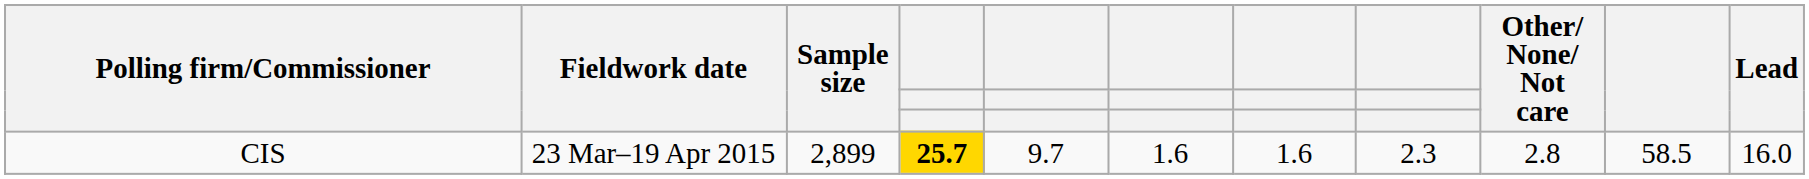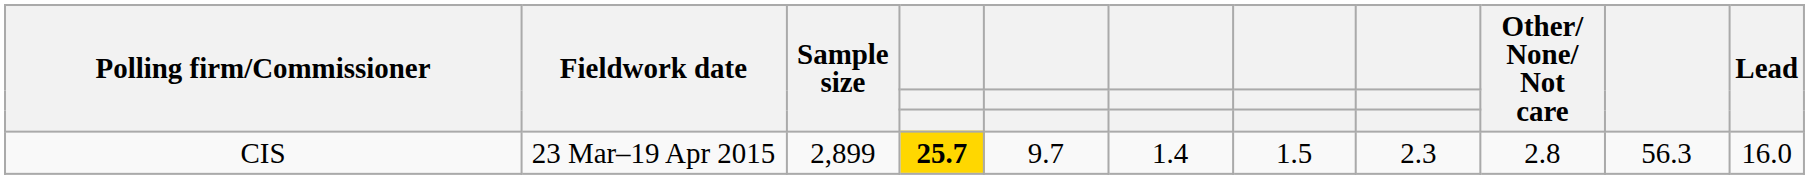(1170, 152) 1.6 -> (1170, 152) 1.4
(1294, 152) 1.6 -> (1294, 152) 1.5
(1667, 152) 58.5 -> (1667, 152) 56.3
